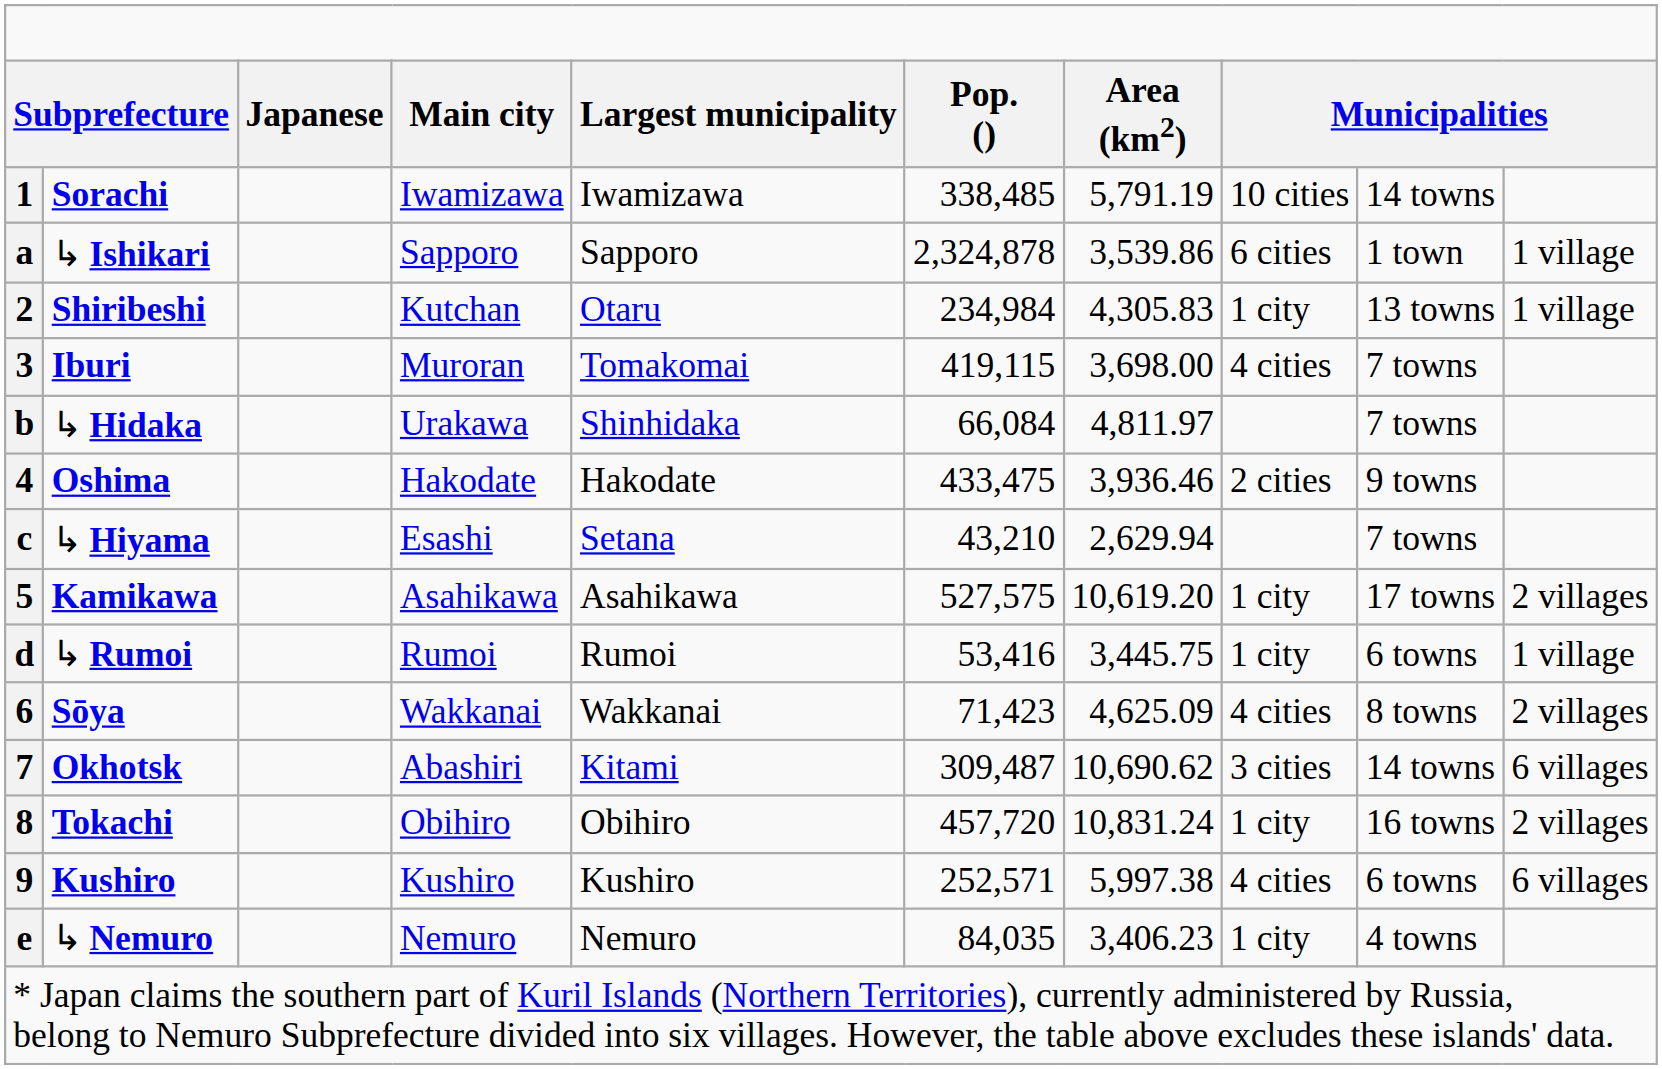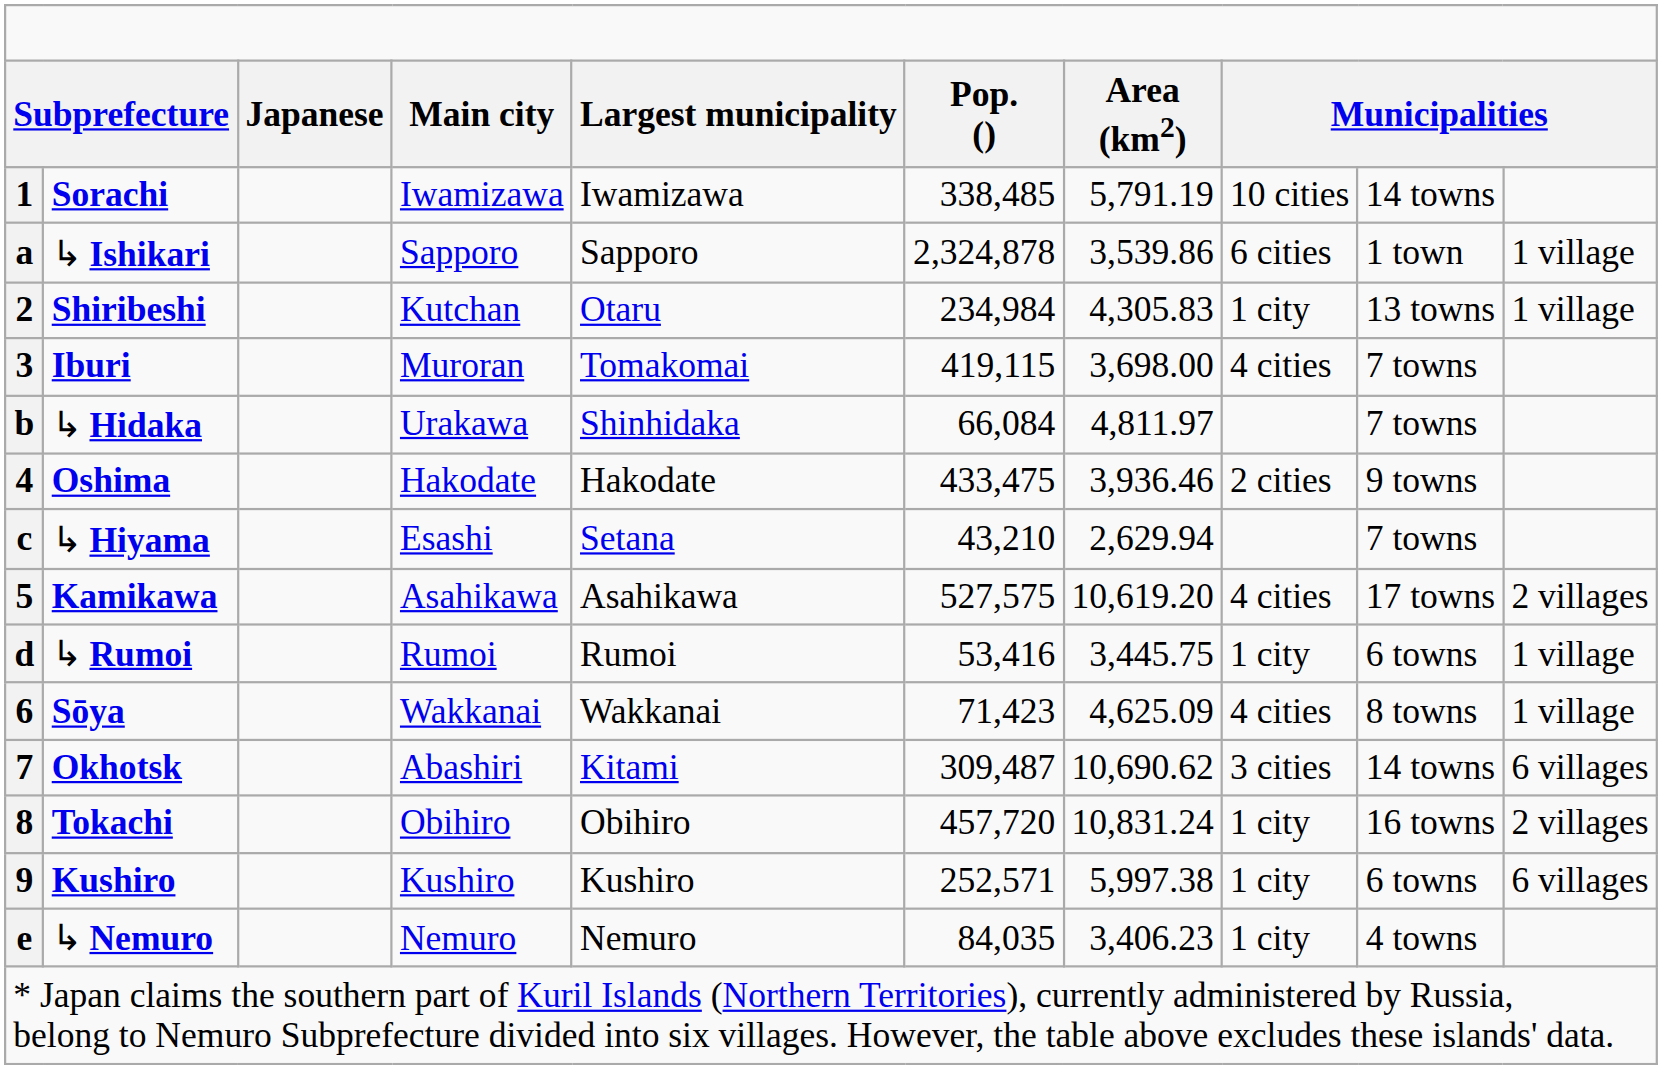(1270, 595) 1 city -> (1281, 595) 4 cities
(1580, 710) 2 villages -> (1573, 710) 1 village
(1281, 879) 4 cities -> (1270, 879) 1 city
